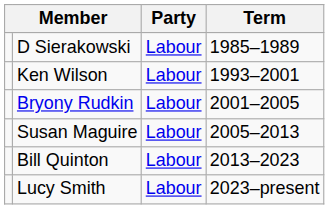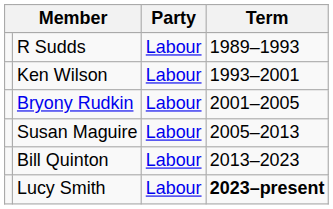- row: (74, 47)
+ row: (51, 47)
(265, 189) normal -> (267, 189) bold
